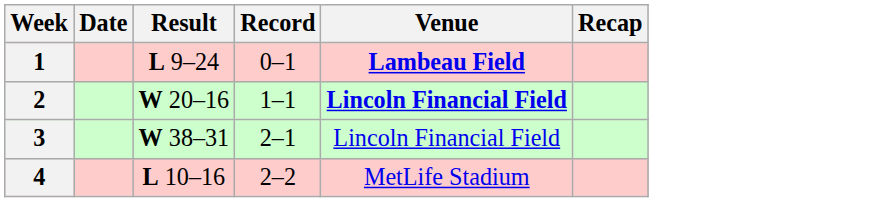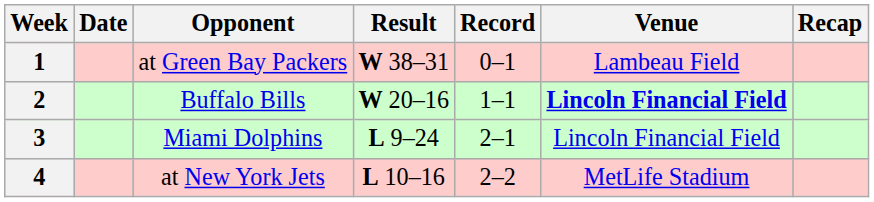+ column: (243, 23)
(184, 61) L 9–24 -> (404, 61) W 38–31
(447, 61) bold -> (667, 61) normal
(184, 138) W 38–31 -> (404, 138) L 9–24
